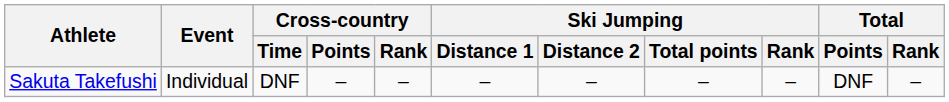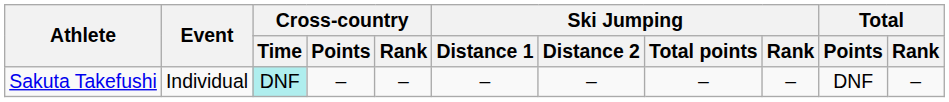(280, 82) no background -> (280, 82) paleturquoise background
